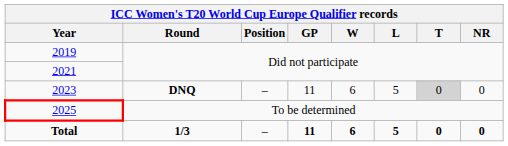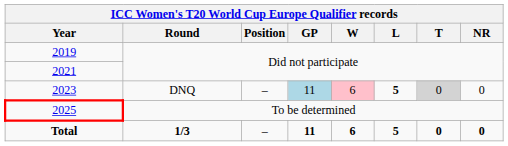(182, 90) bold -> (182, 90) normal
(310, 90) no background -> (310, 90) lightblue background
(353, 90) no background -> (353, 90) pink background
(396, 90) normal -> (396, 90) bold
